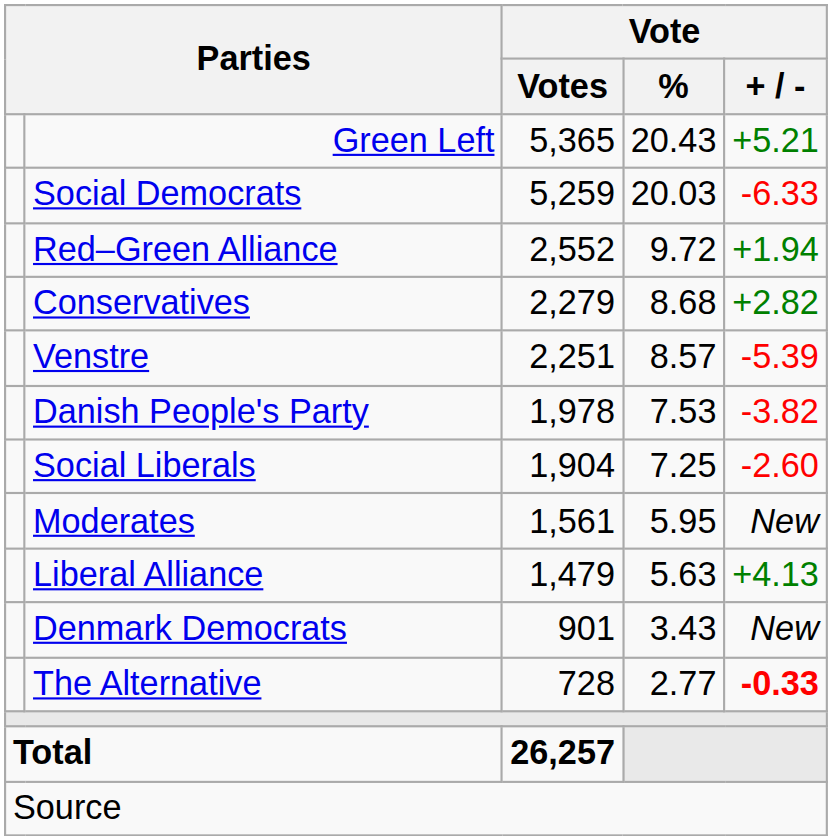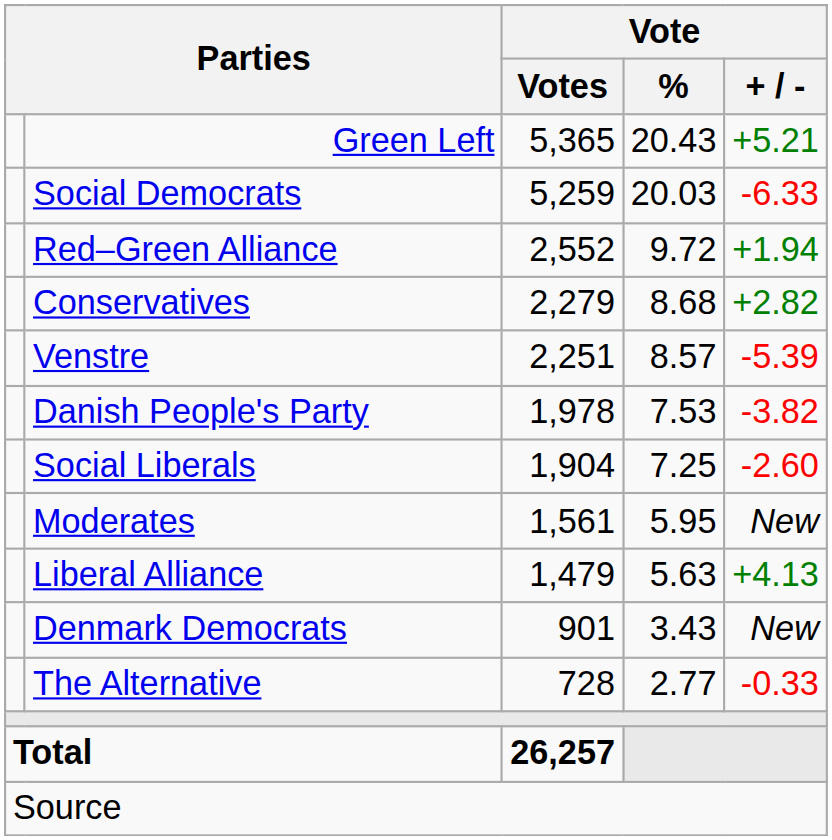(780, 683) bold -> (780, 683) normal
